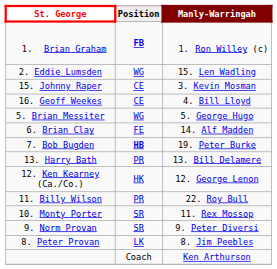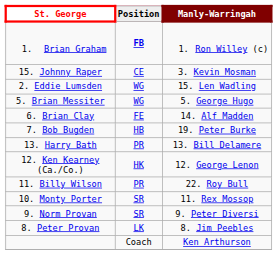rows swapped: (60, 72) <-> (60, 87)
- row: (60, 101)
(139, 145) bold -> (139, 130) normal
